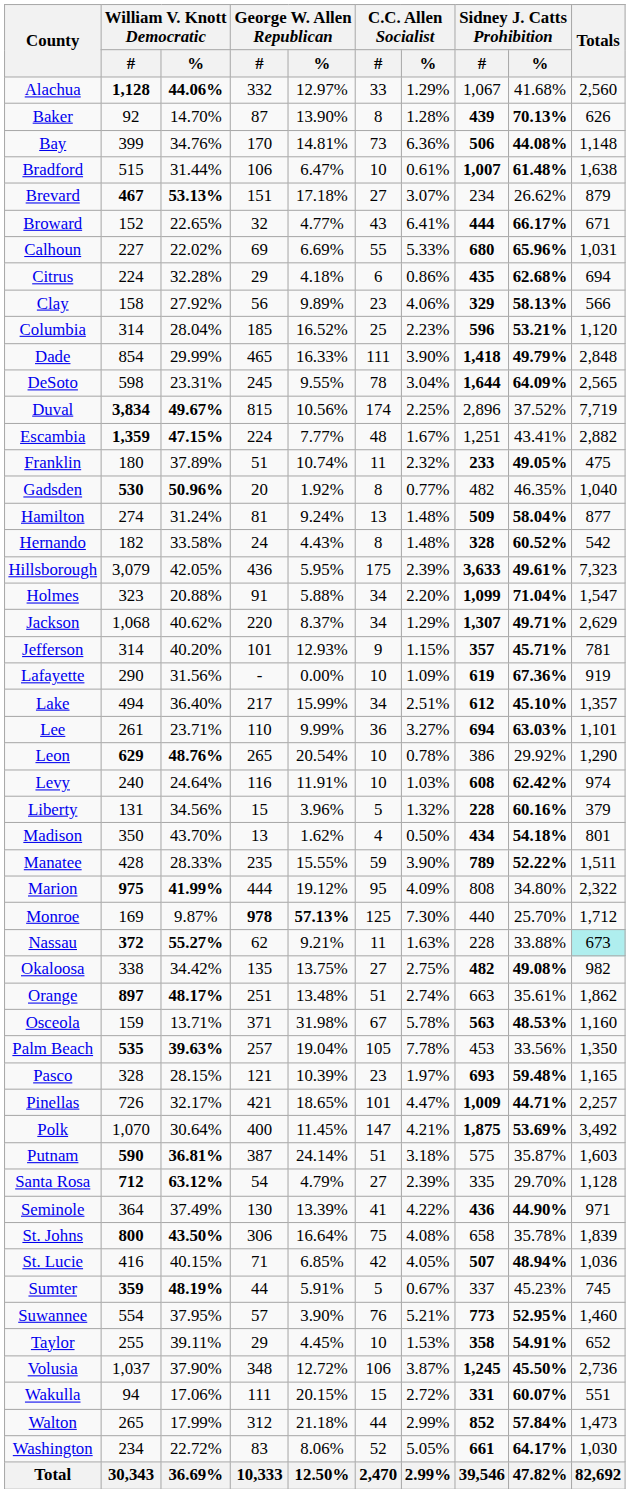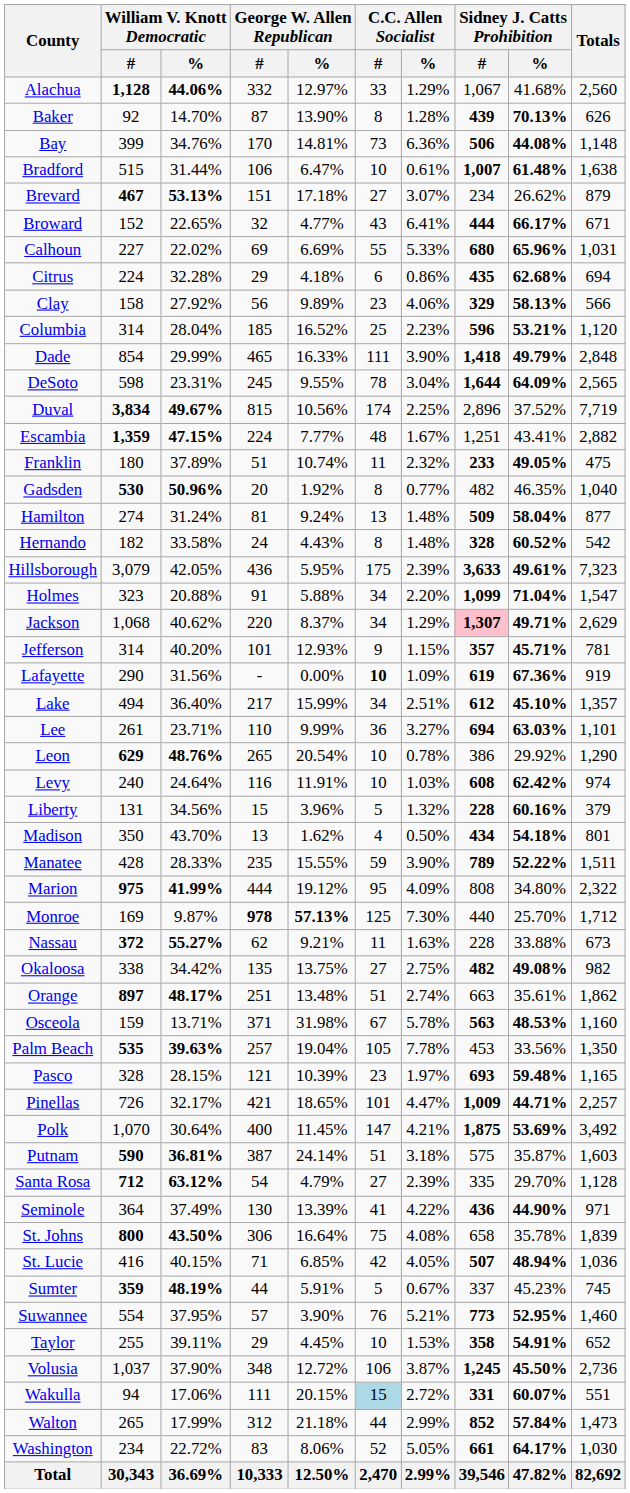(482, 622) no background -> (482, 622) pink background
(378, 676) normal -> (378, 676) bold
(598, 942) paleturquoise background -> (598, 942) no background
(378, 1395) no background -> (378, 1395) lightblue background
